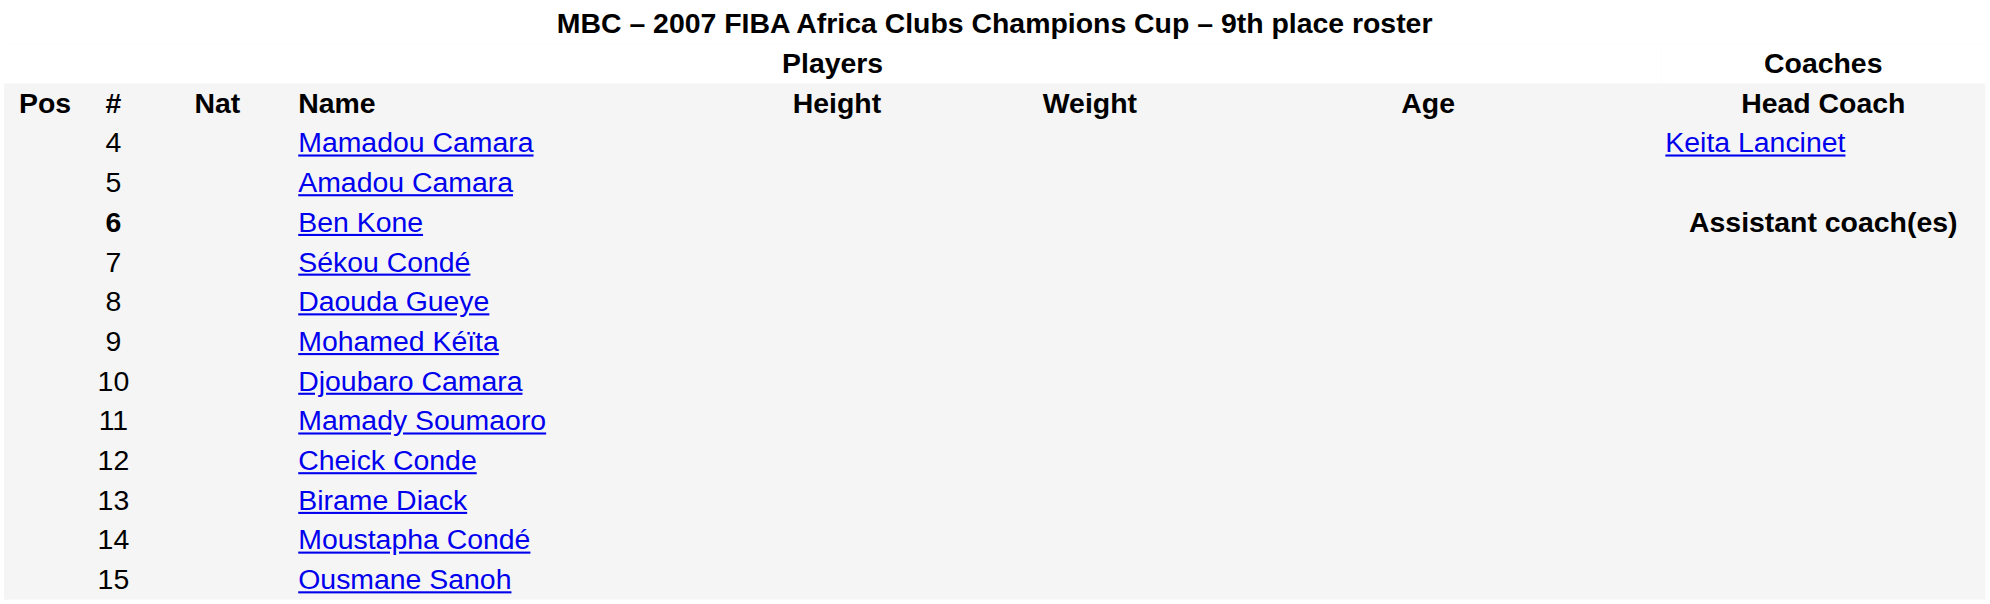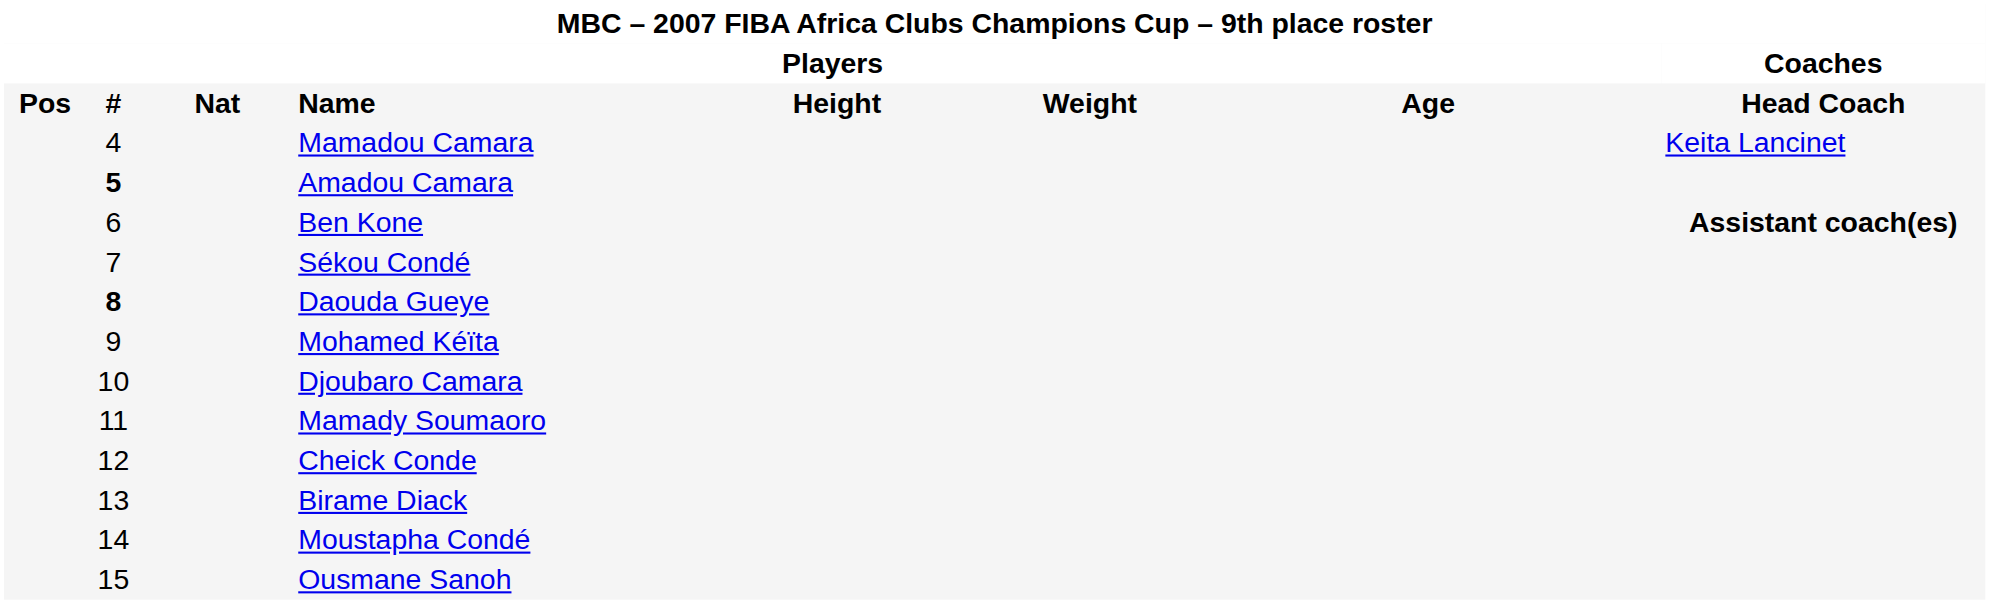(113, 183) normal -> (113, 183) bold
(113, 222) bold -> (113, 222) normal
(113, 302) normal -> (113, 302) bold
